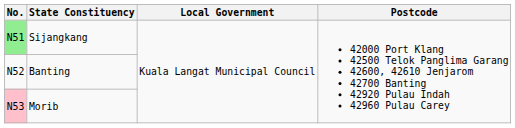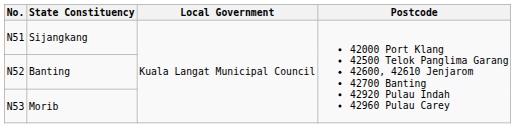(16, 37) lightgreen background -> (16, 37) no background
(16, 106) pink background -> (16, 106) no background
